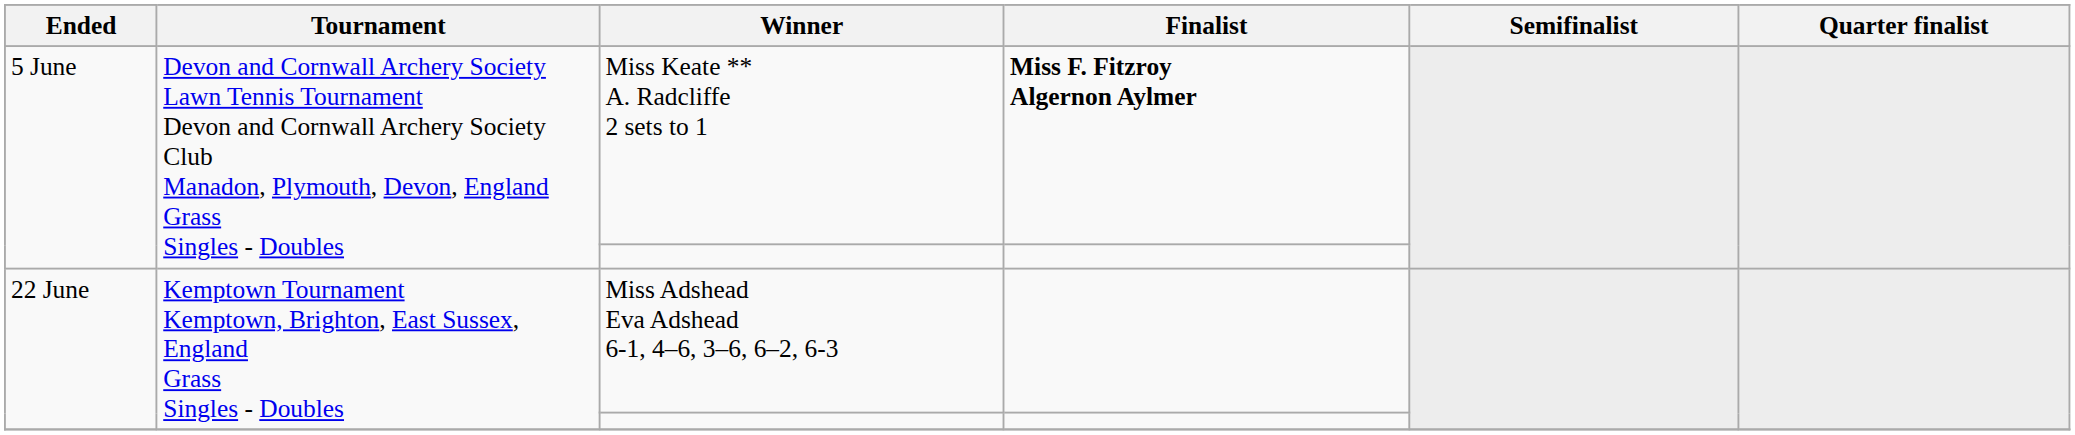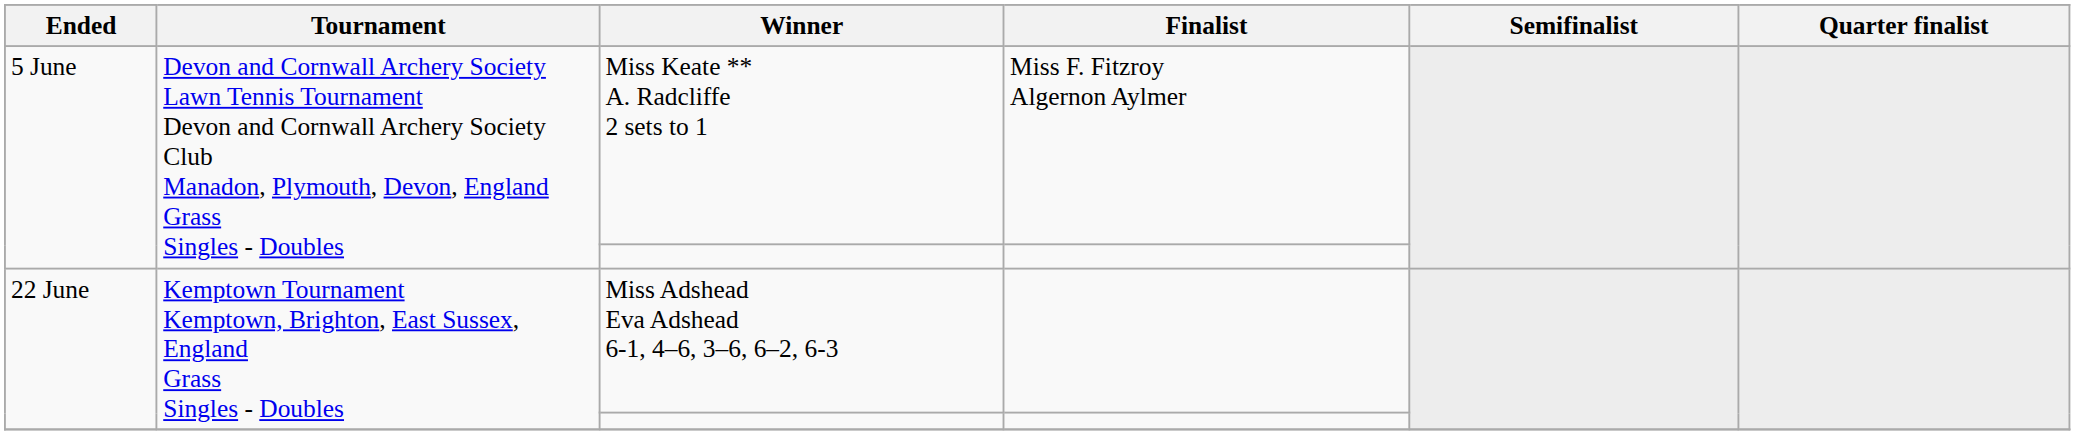(1103, 81) bold -> (1098, 81) normal
